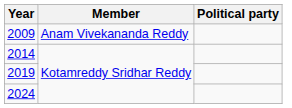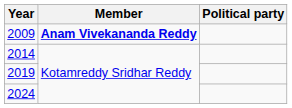(115, 34) normal -> (119, 34) bold
